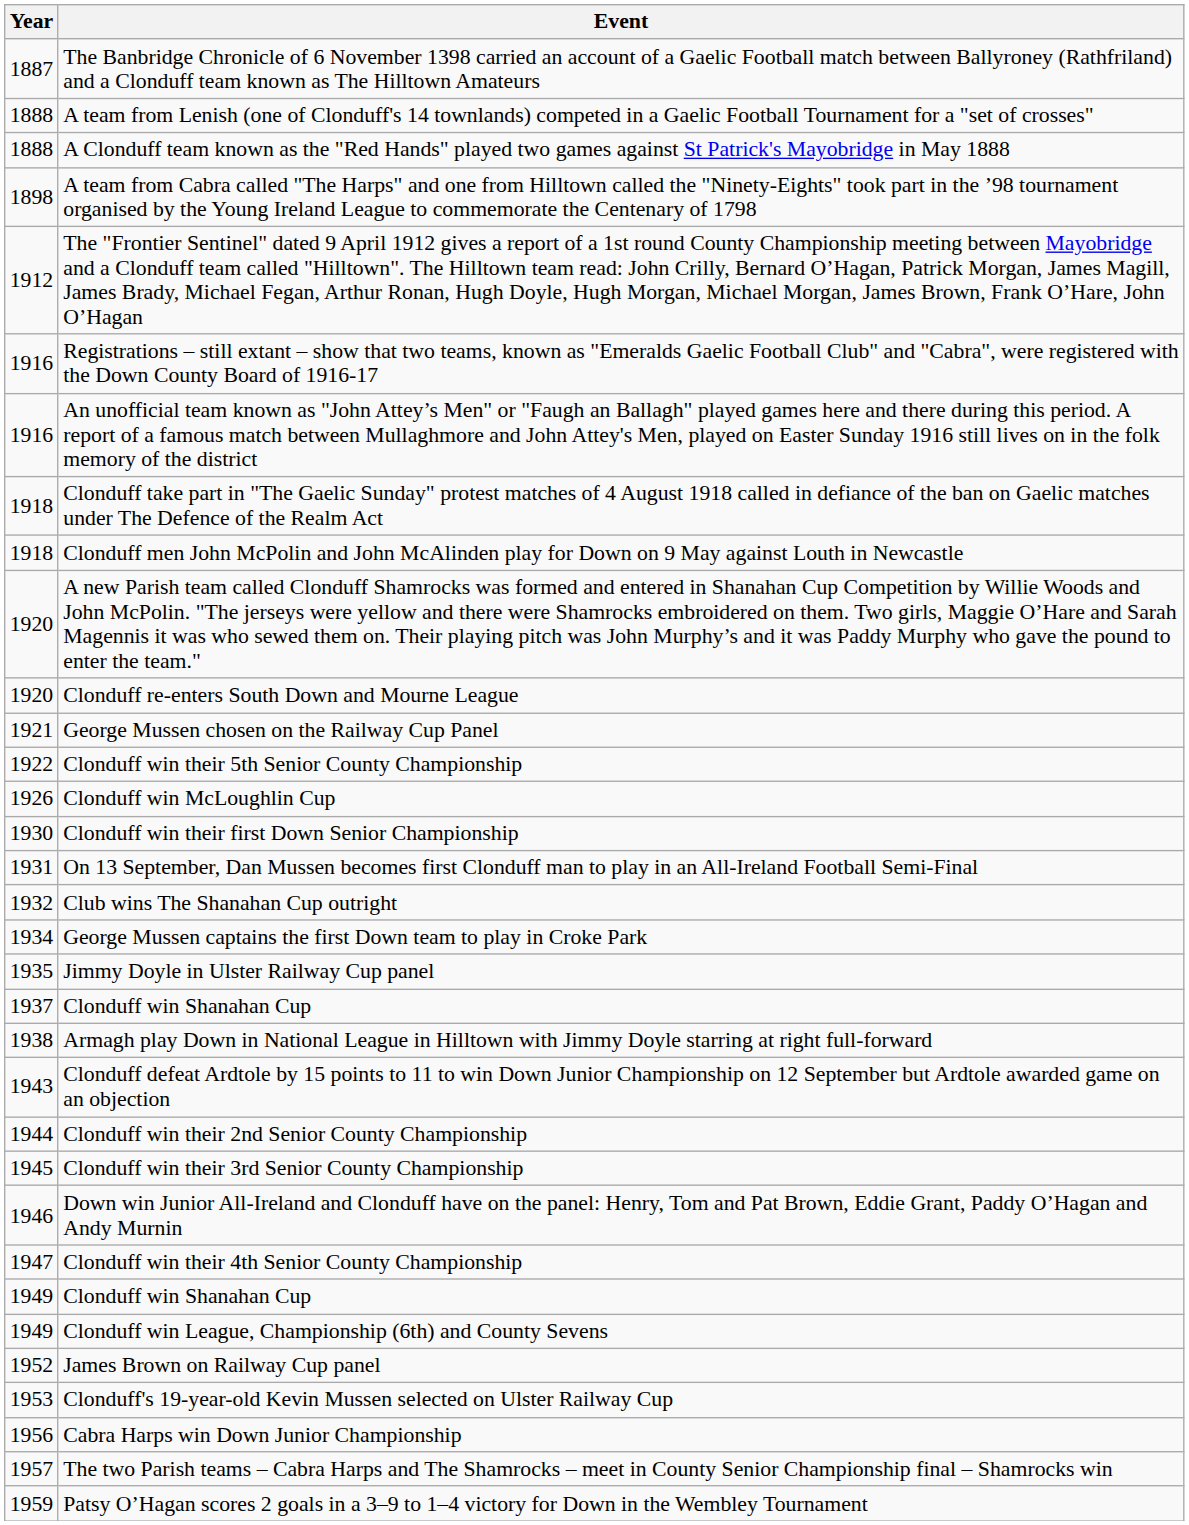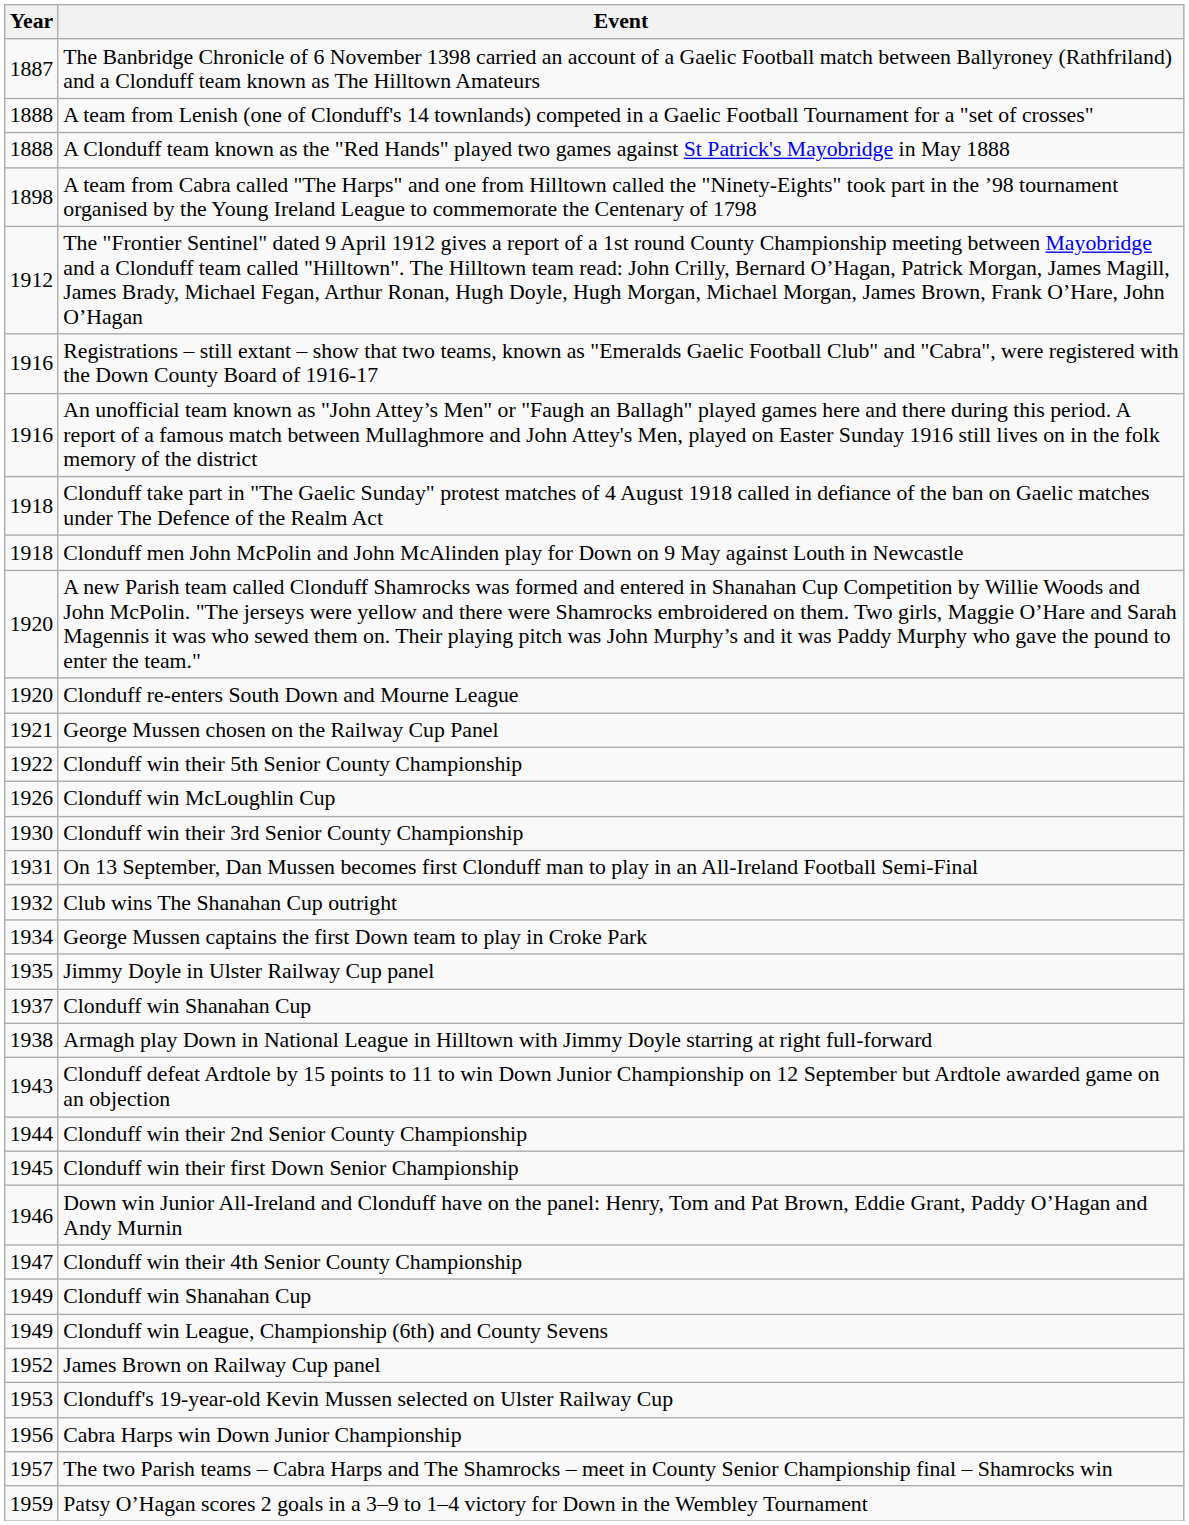(291, 833) Clonduff win their first Down Senior Championship -> (293, 833) Clonduff win their 3rd Senior County Championship
(293, 1168) Clonduff win their 3rd Senior County Championship -> (291, 1168) Clonduff win their first Down Senior Championship
